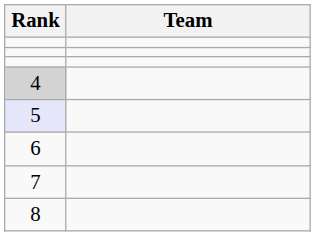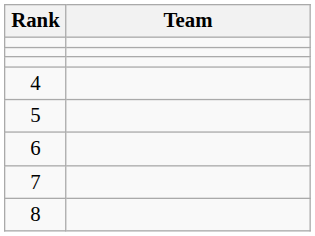(35, 82) lightgrey background -> (35, 82) no background
(35, 115) lavender background -> (35, 115) no background
